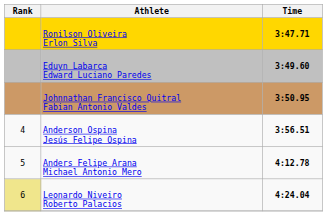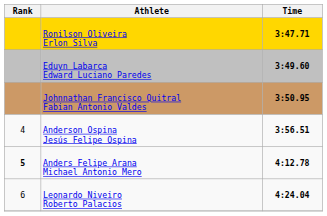(23, 163) normal -> (23, 163) bold
(23, 195) khaki background -> (23, 195) no background
